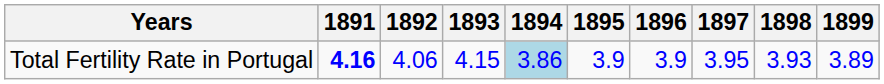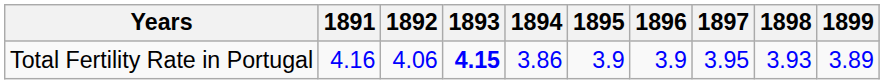(353, 59) bold -> (353, 59) normal
(477, 59) normal -> (477, 59) bold
(540, 59) lightblue background -> (540, 59) no background
